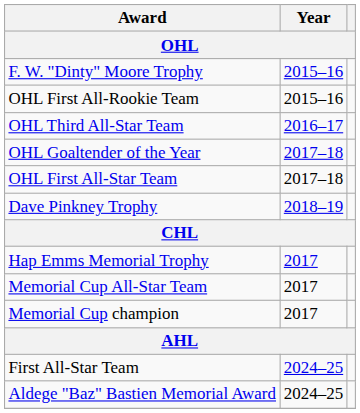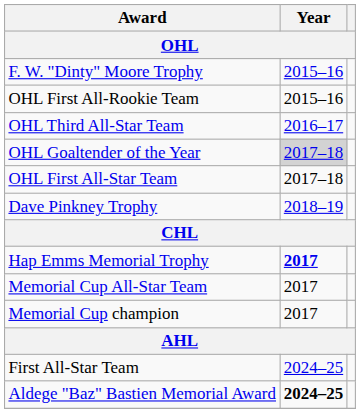(314, 152) no background -> (314, 152) lightgrey background
(301, 260) normal -> (301, 260) bold
(314, 394) normal -> (314, 394) bold
